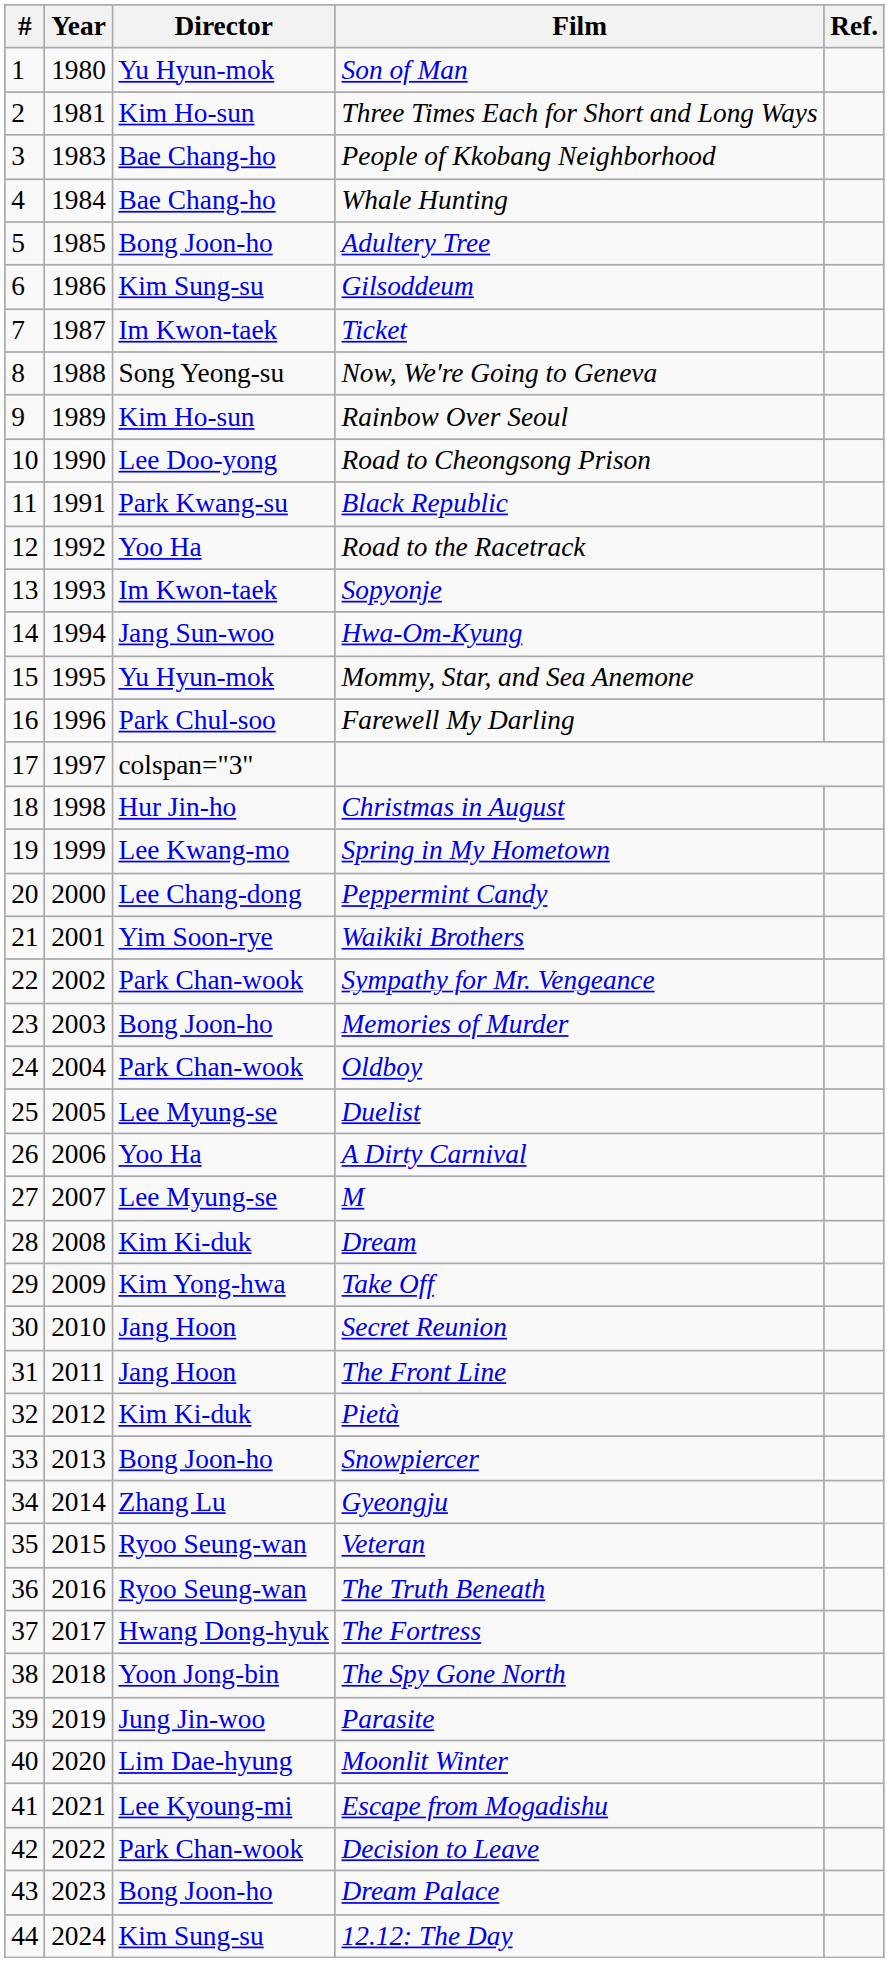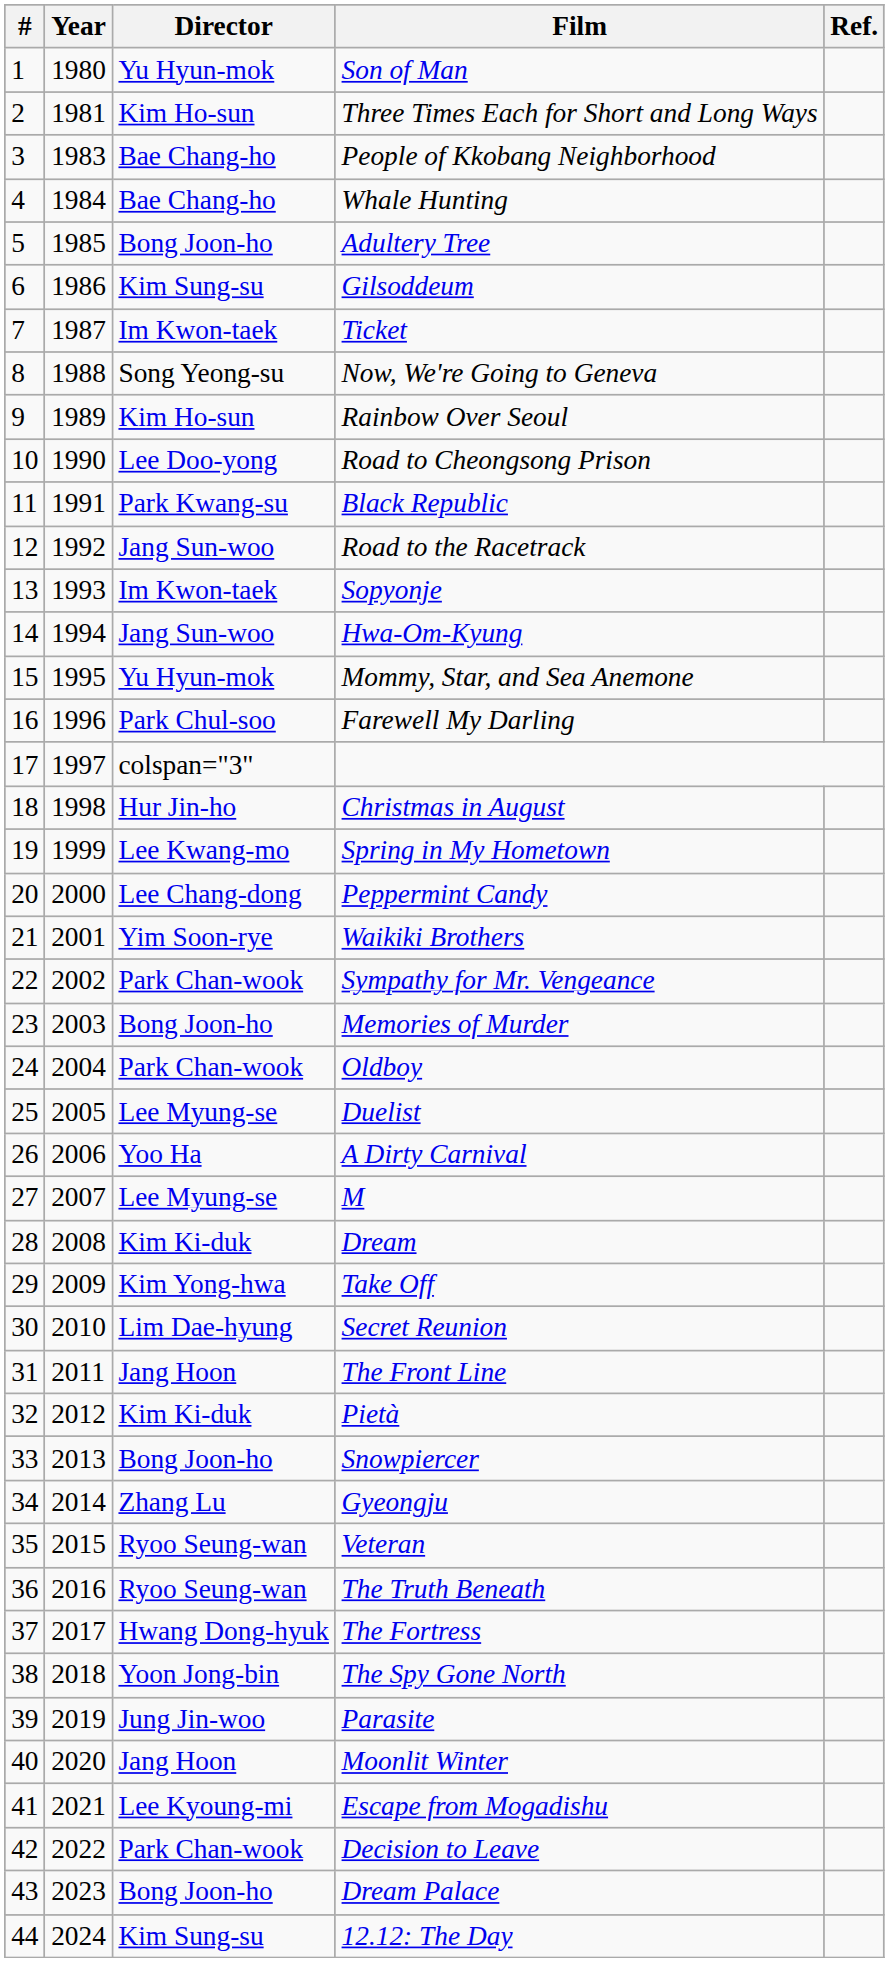(160, 546) Yoo Ha -> (196, 546) Jang Sun-woo
(177, 1327) Jang Hoon -> (205, 1327) Lim Dae-hyung
(205, 1761) Lim Dae-hyung -> (177, 1761) Jang Hoon
